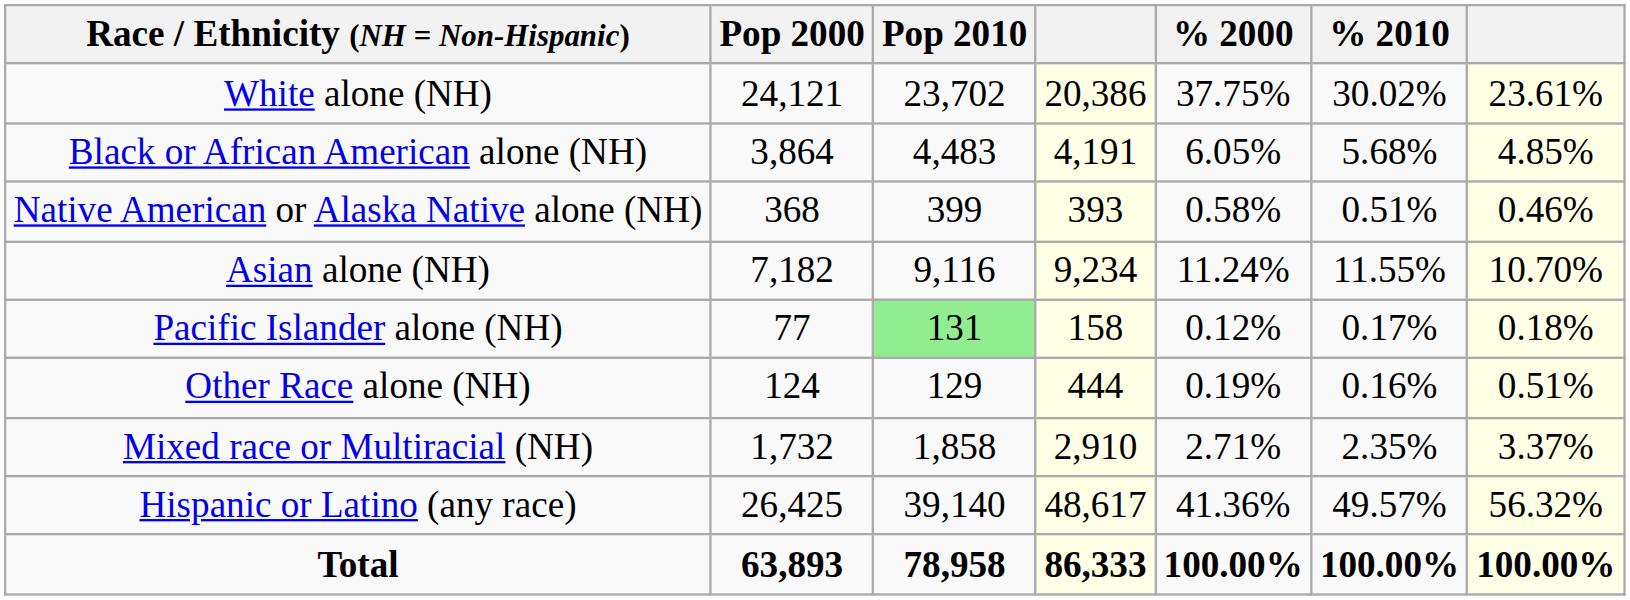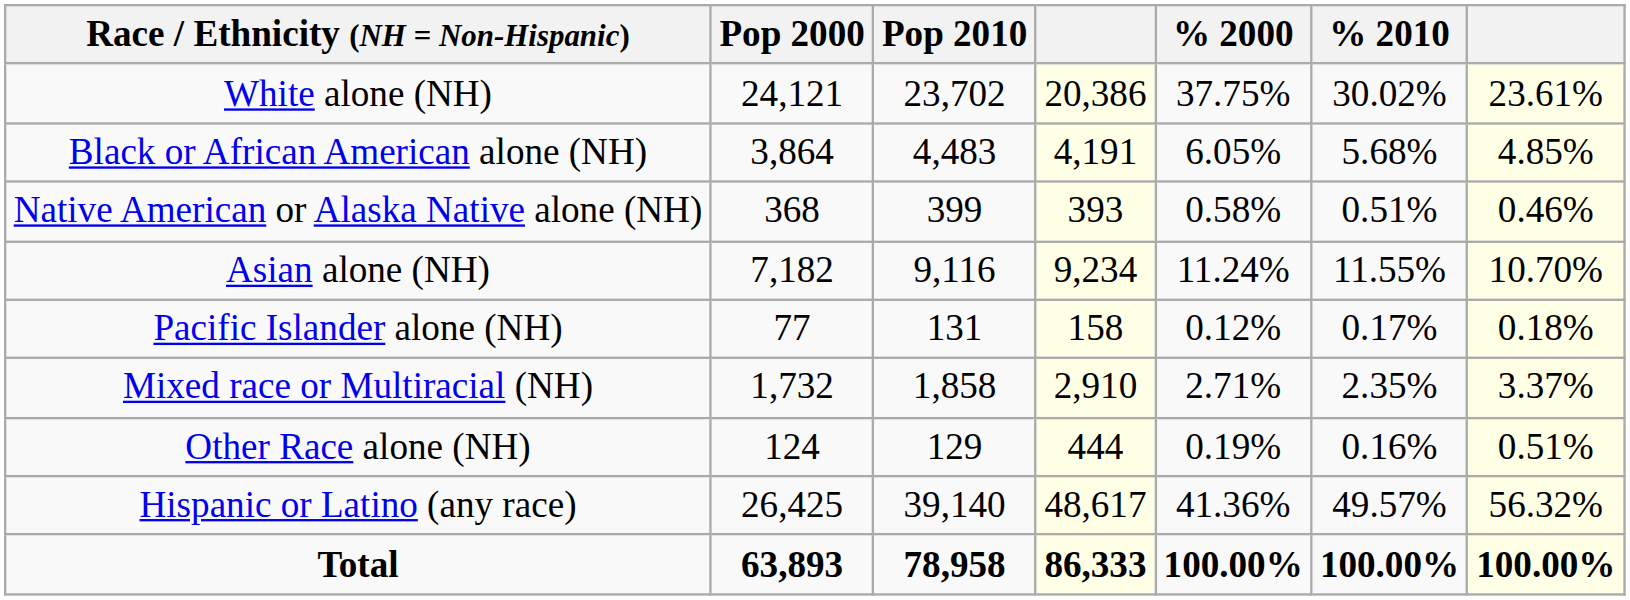(955, 328) lightgreen background -> (955, 328) no background
rows swapped: (358, 387) <-> (358, 446)
